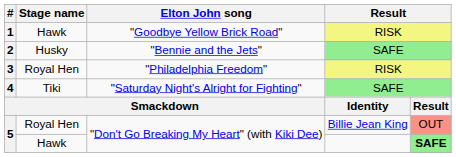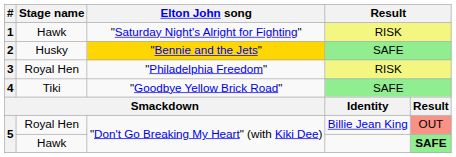(206, 32) "Goodbye Yellow Brick Road" -> (206, 32) "Saturday Night's Alright for Fighting"
(206, 50) no background -> (206, 50) gold background
(206, 87) "Saturday Night's Alright for Fighting" -> (206, 87) "Goodbye Yellow Brick Road"
